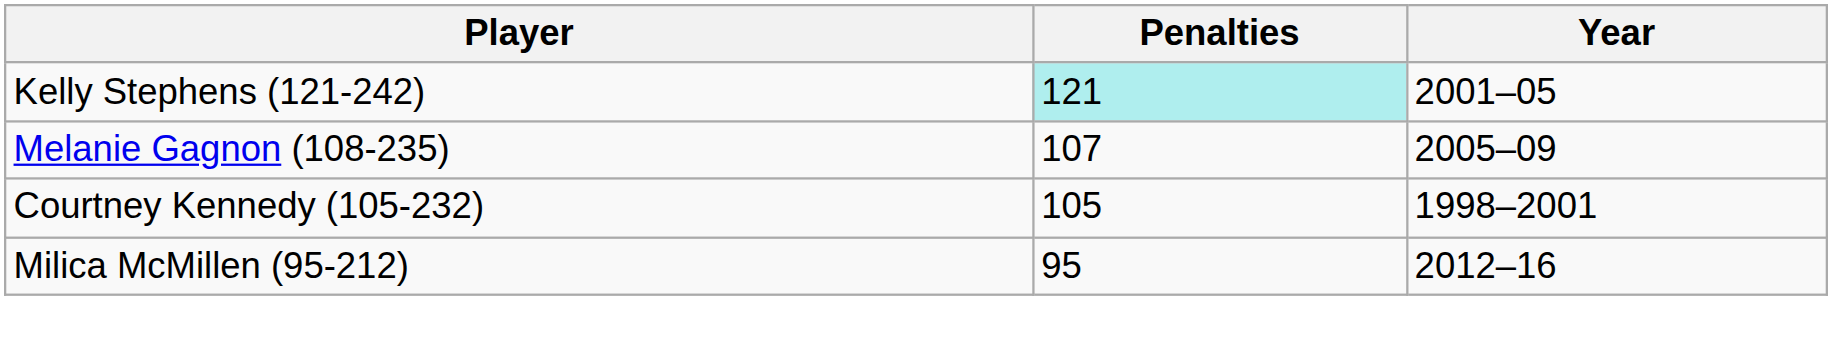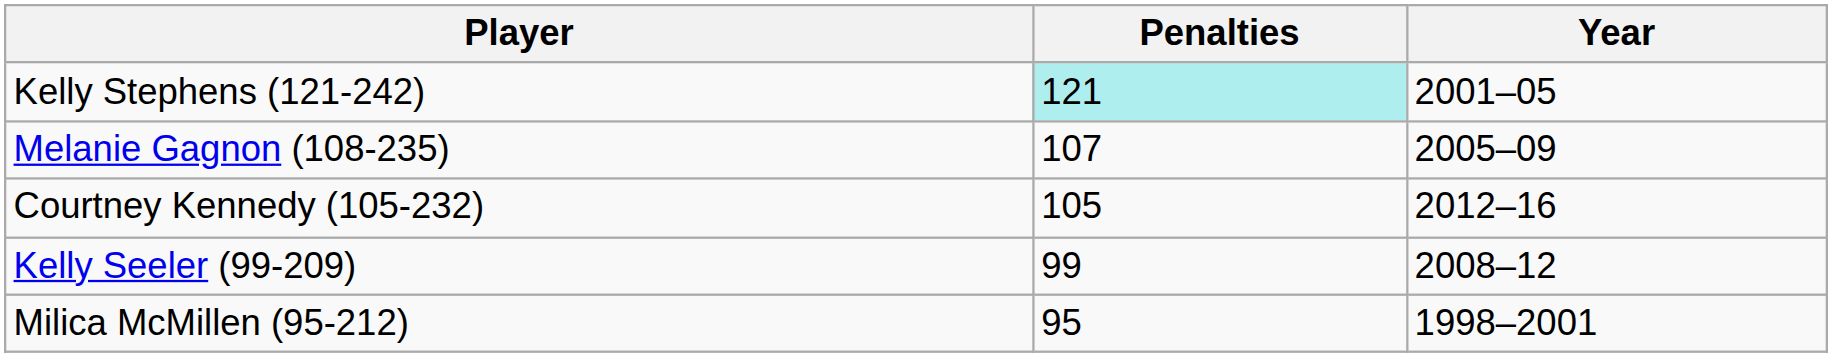(1506, 206) 1998–2001 -> (1486, 206) 2012–16
+ row: (185, 264)
(1486, 264) 2012–16 -> (1506, 322) 1998–2001
